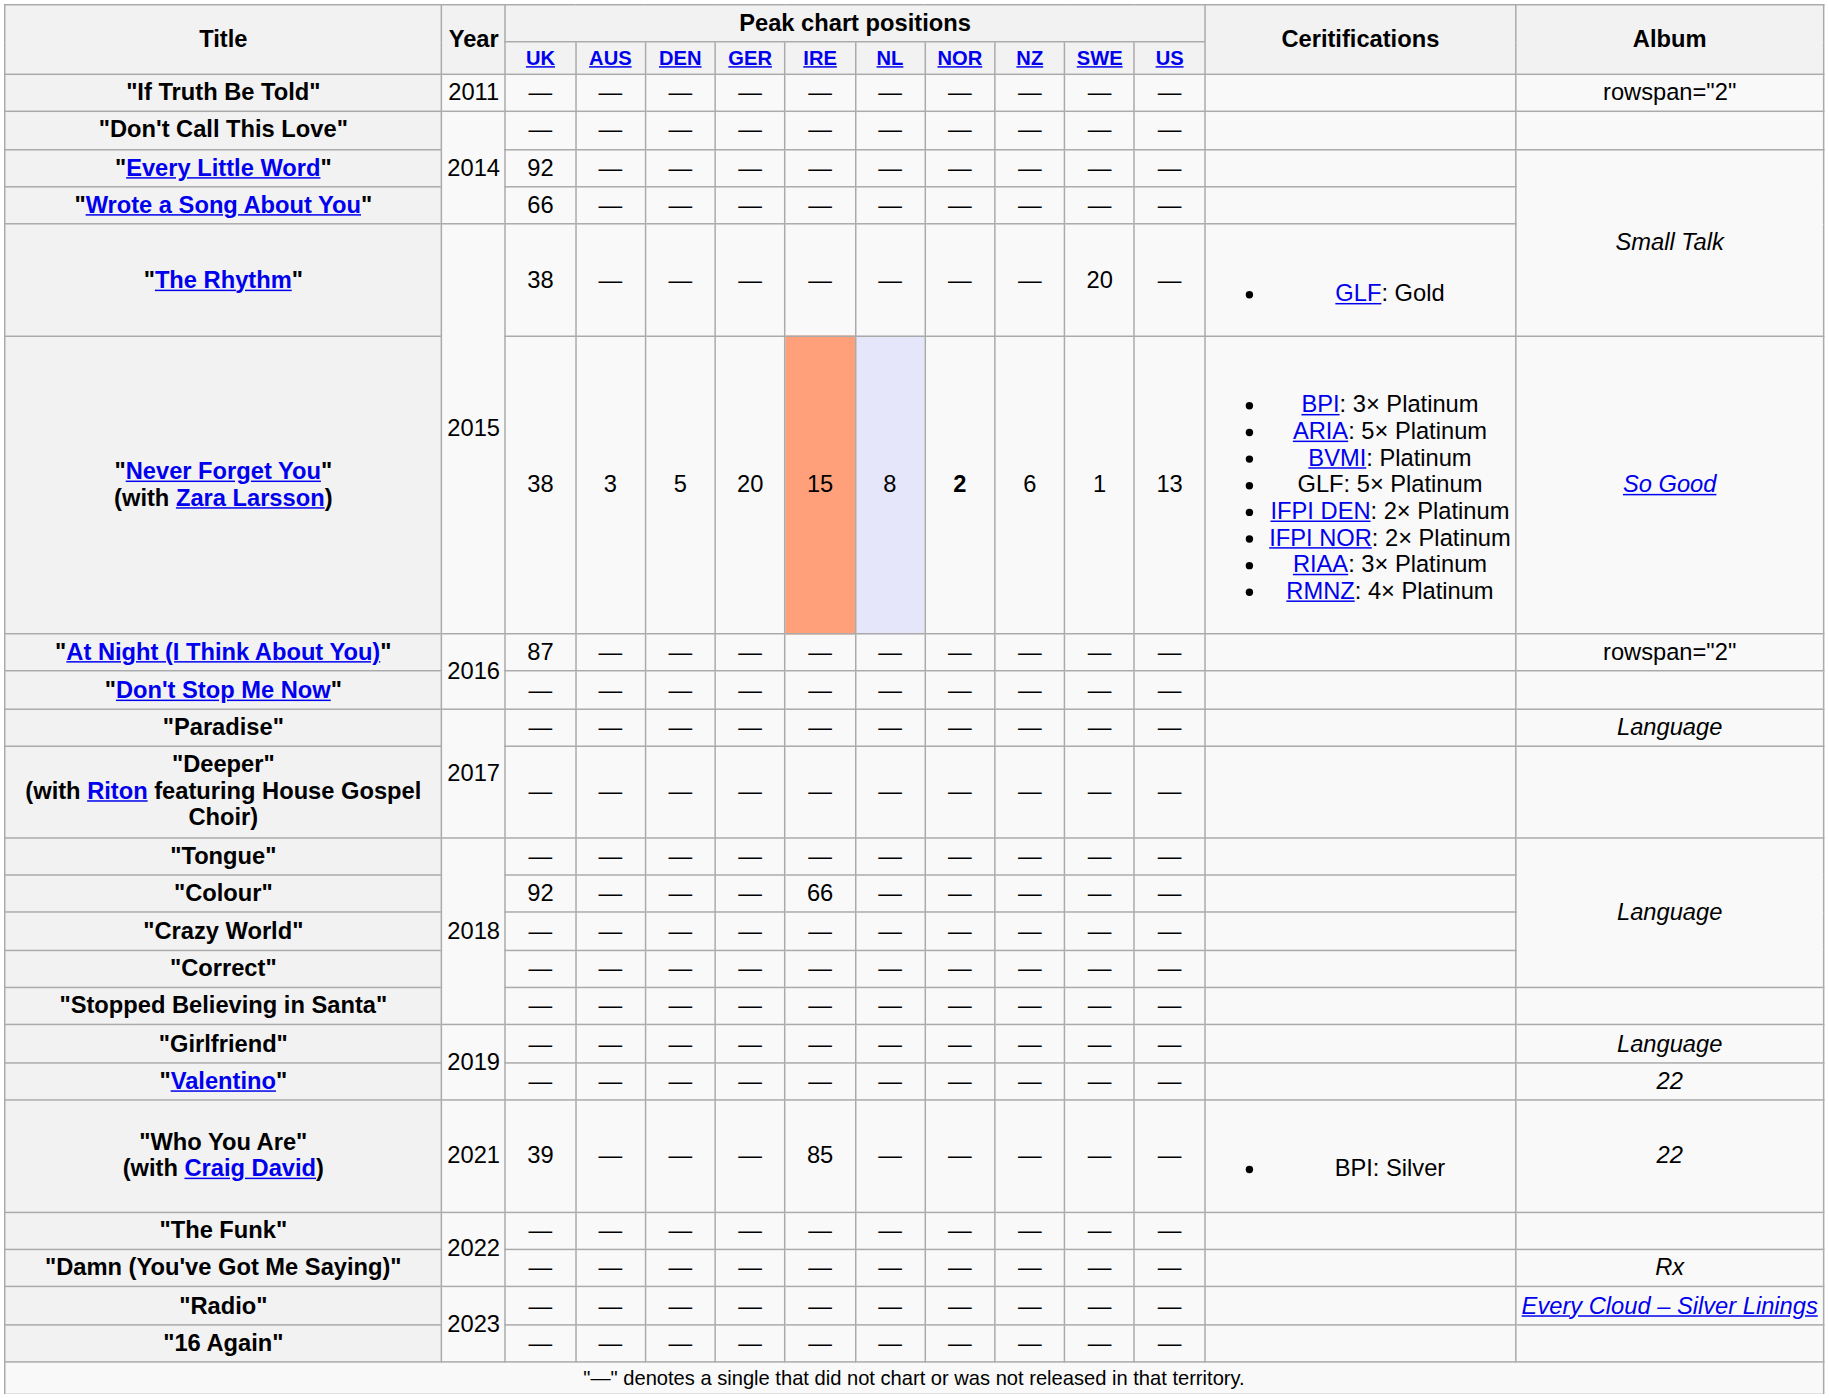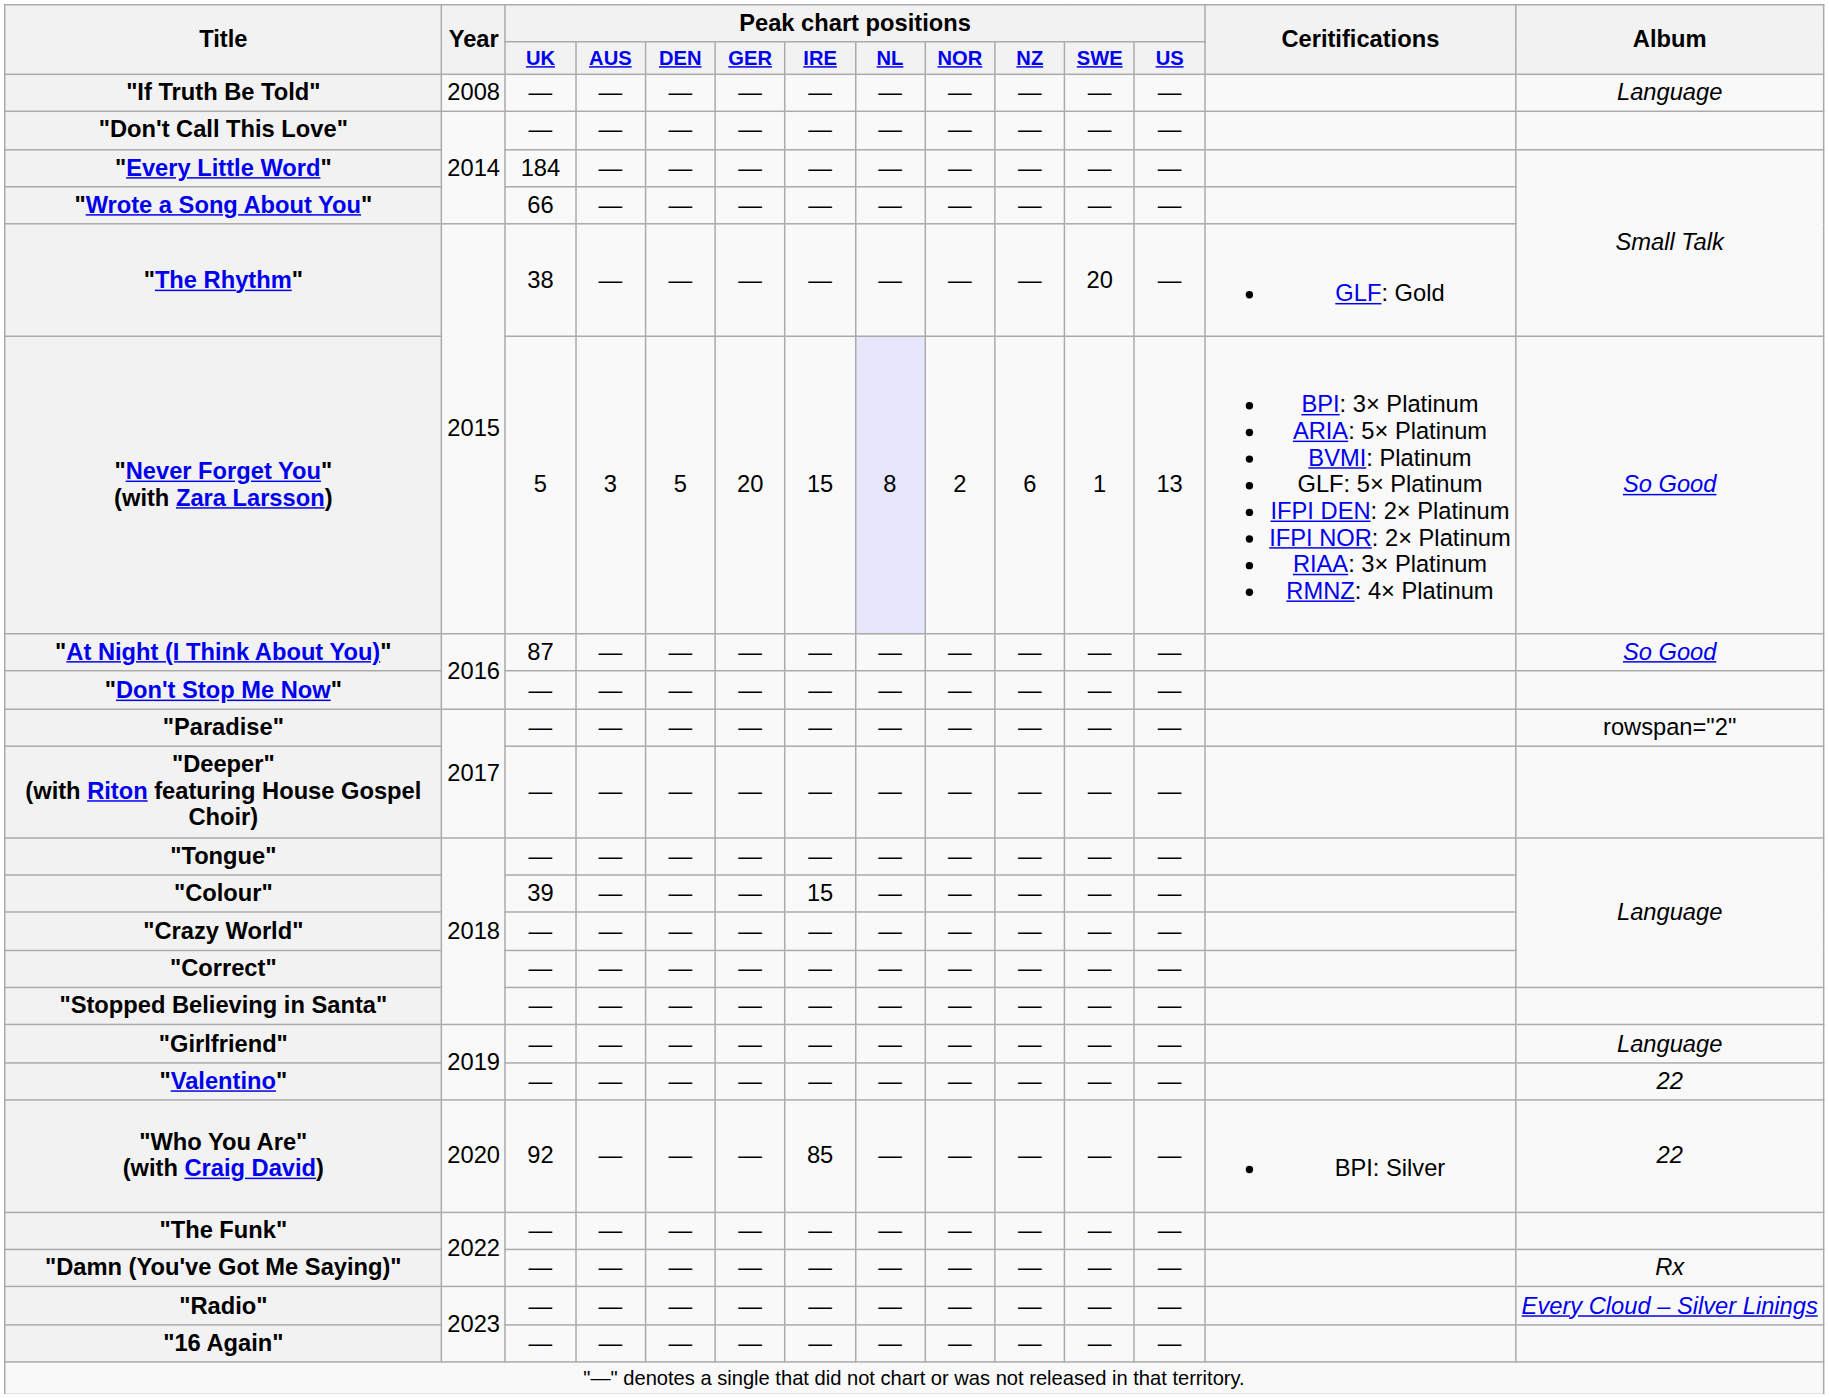(474, 92) 2011 -> (474, 92) 2008
(1670, 92) rowspan="2" -> (1670, 92) Language
(540, 167) 92 -> (540, 167) 184
(540, 484) 38 -> (540, 484) 5
(820, 484) lightsalmon background -> (820, 484) no background
(960, 484) bold -> (960, 484) normal
(1670, 652) rowspan="2" -> (1670, 652) So Good
(1670, 727) Language -> (1670, 727) rowspan="2"
(540, 893) 92 -> (540, 893) 39
(820, 893) 66 -> (820, 893) 15
(474, 1155) 2021 -> (474, 1155) 2020
(540, 1155) 39 -> (540, 1155) 92
